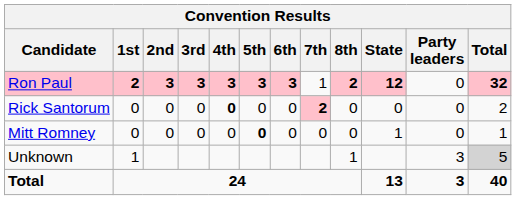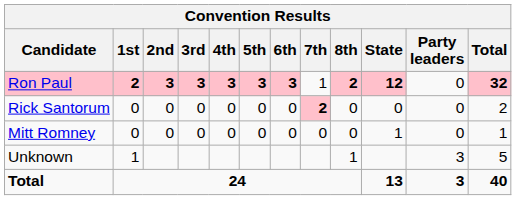(232, 108) bold -> (232, 108) normal
(262, 132) bold -> (262, 132) normal
(503, 157) lightgrey background -> (503, 157) no background
